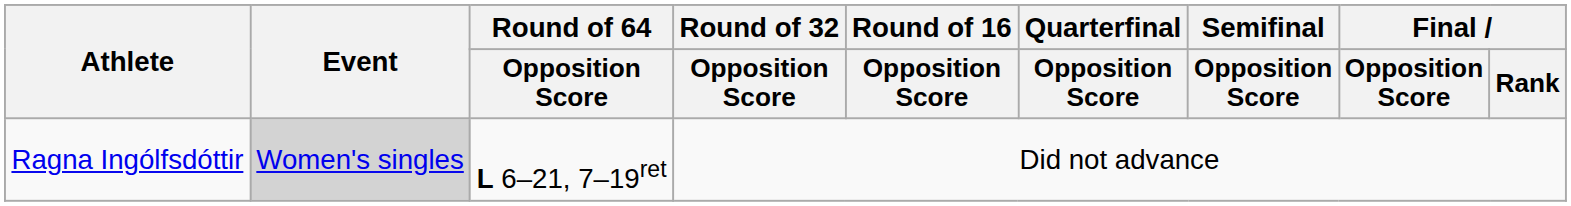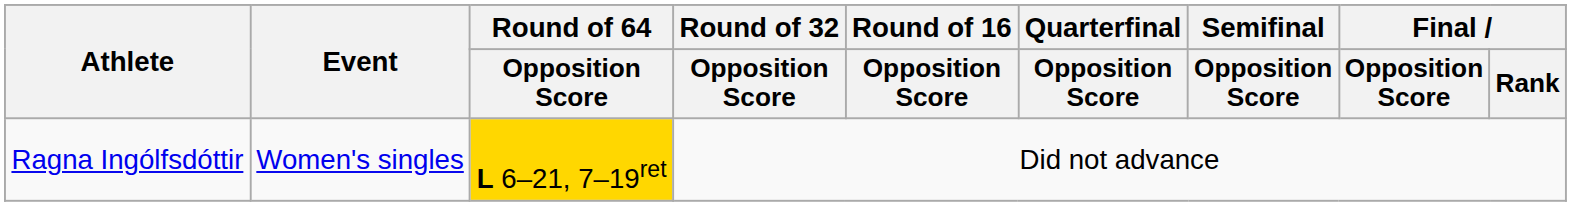(360, 160) lightgrey background -> (360, 160) no background
(572, 175) no background -> (572, 175) gold background
